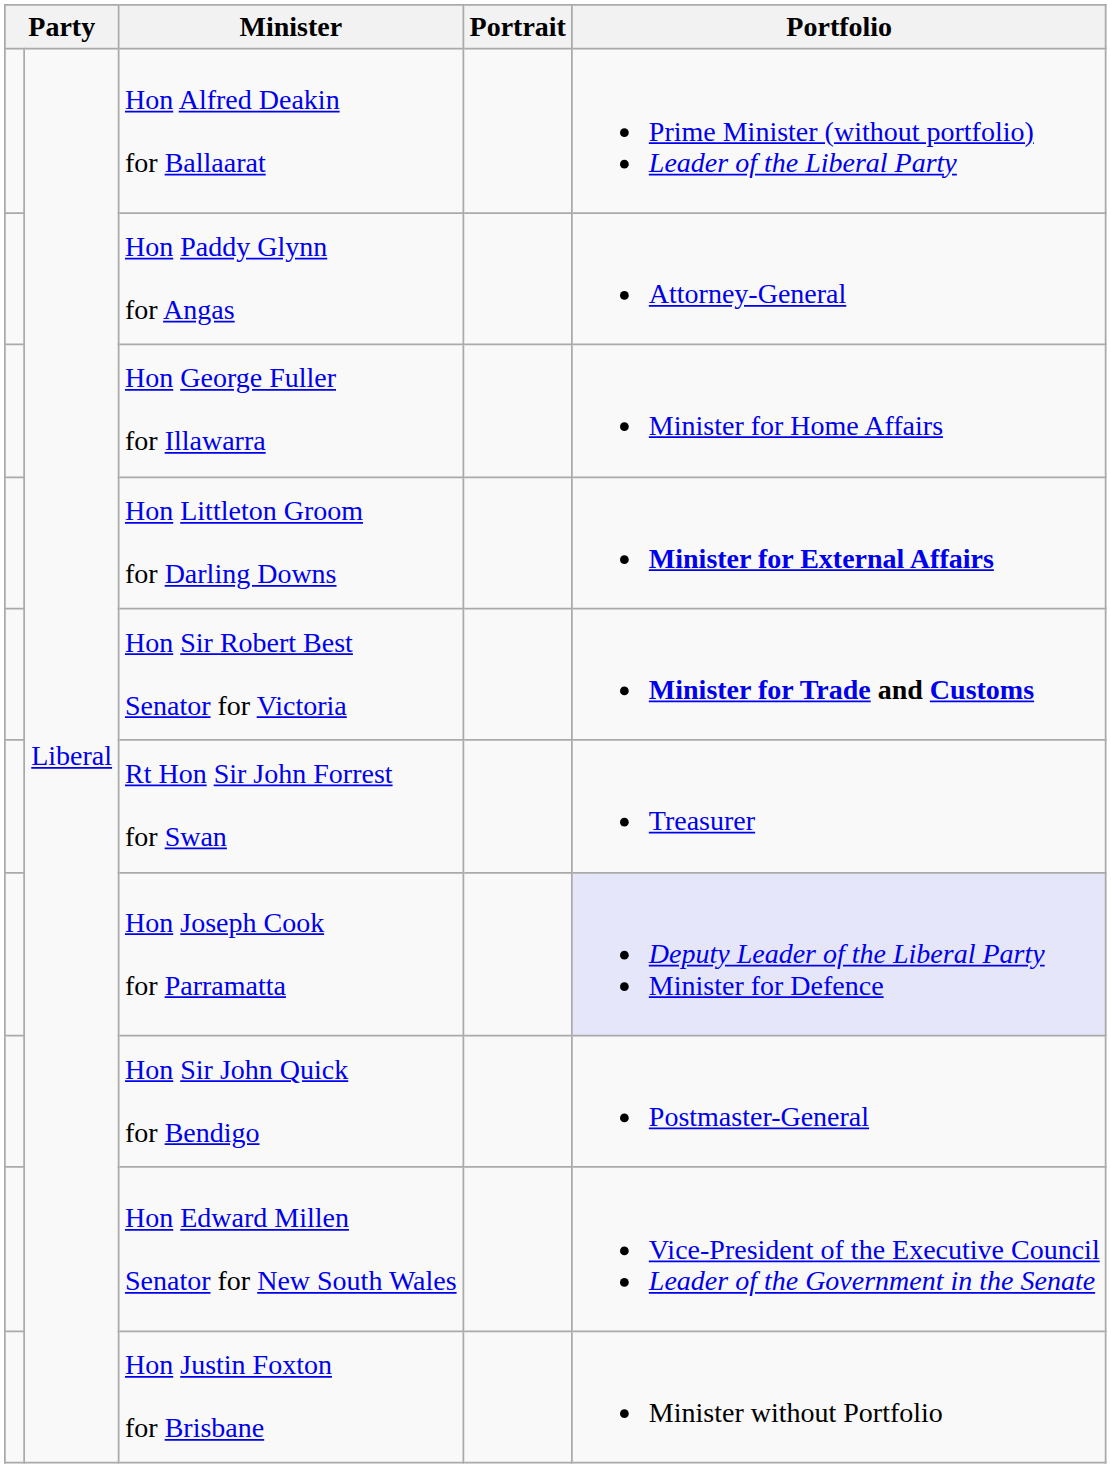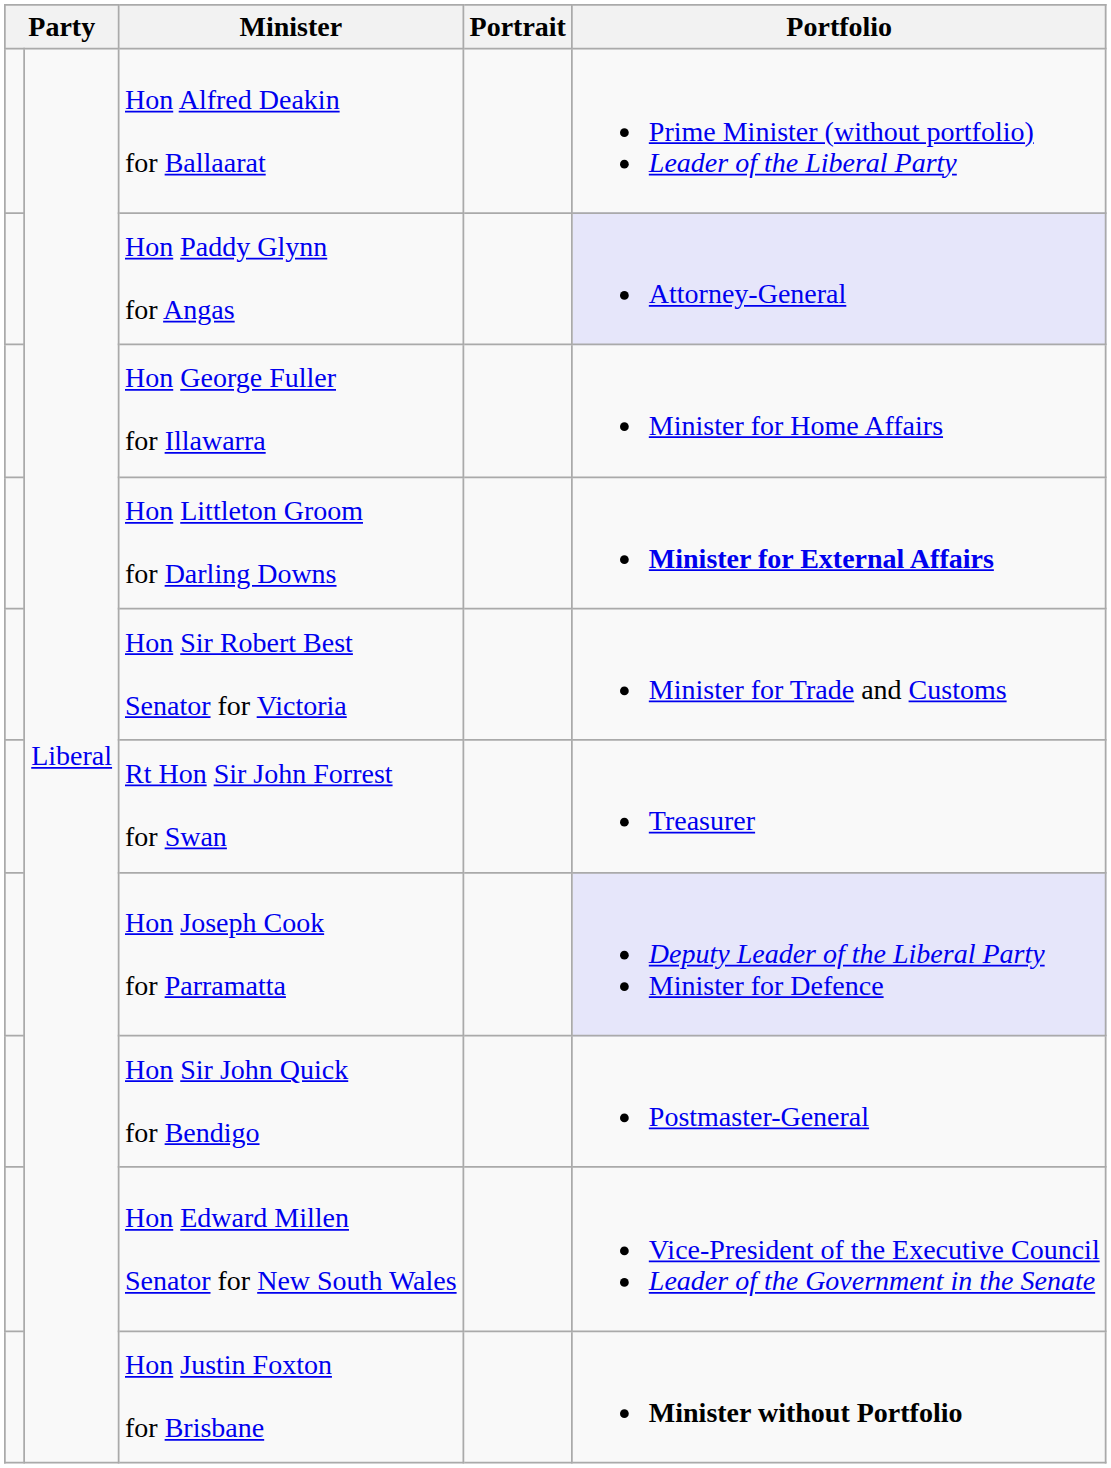(839, 294) no background -> (839, 294) lavender background
(839, 690) bold -> (839, 690) normal
(839, 1413) normal -> (839, 1413) bold
